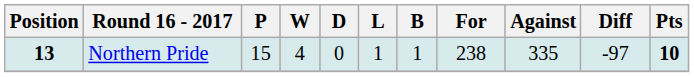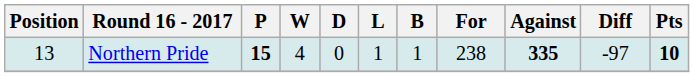(44, 53) bold -> (44, 53) normal
(261, 53) normal -> (261, 53) bold
(543, 53) normal -> (543, 53) bold
